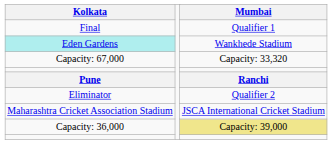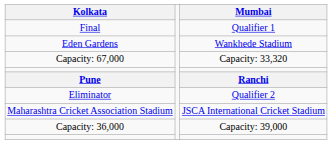(90, 43) paleturquoise background -> (90, 43) no background
(253, 127) khaki background -> (253, 127) no background
